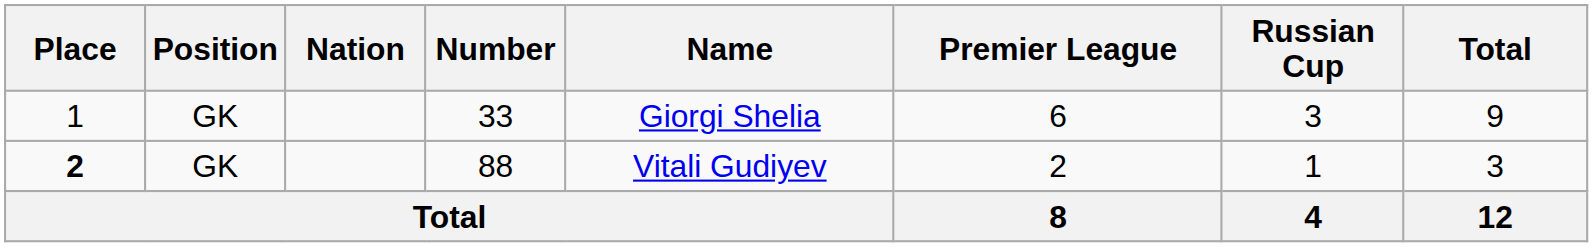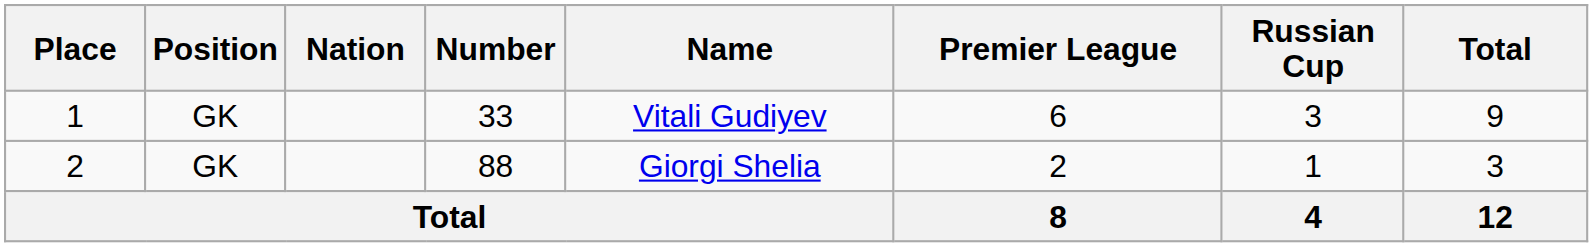(730, 116) Giorgi Shelia -> (730, 116) Vitali Gudiyev
(75, 166) bold -> (75, 166) normal
(730, 166) Vitali Gudiyev -> (730, 166) Giorgi Shelia
